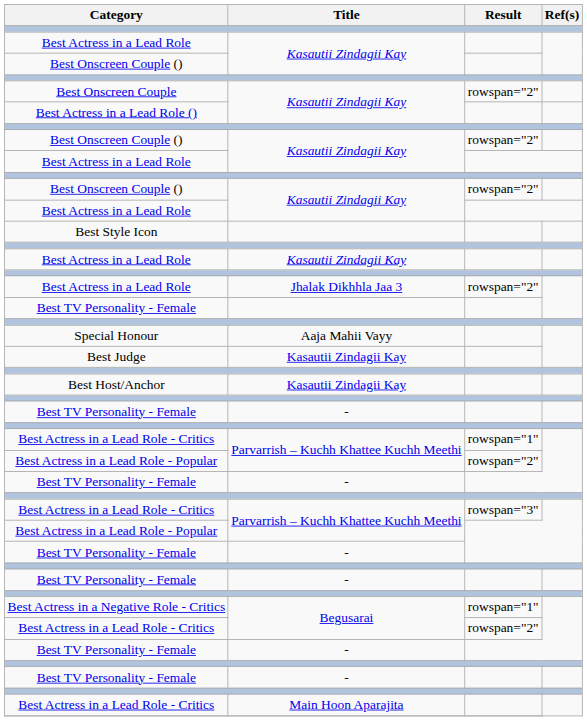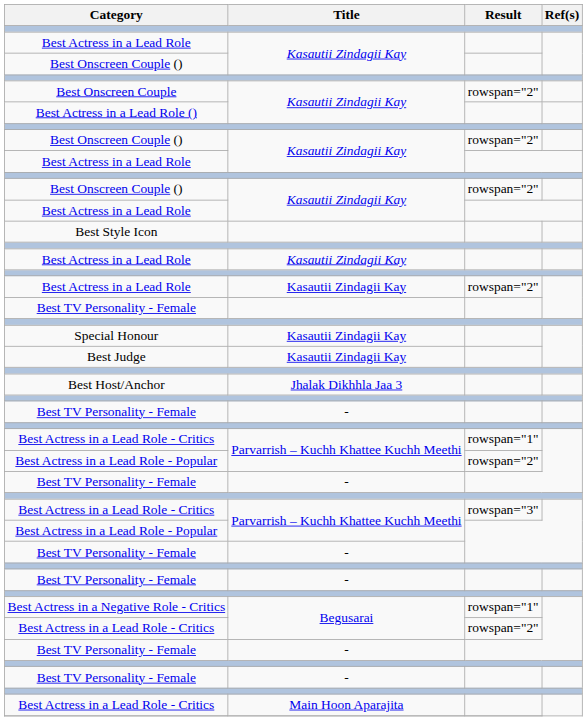(346, 286) Jhalak Dikhhla Jaa 3 -> (346, 286) Kasautii Zindagii Kay
(346, 335) Aaja Mahii Vayy -> (346, 335) Kasautii Zindagii Kay
(346, 384) Kasautii Zindagii Kay -> (346, 384) Jhalak Dikhhla Jaa 3
